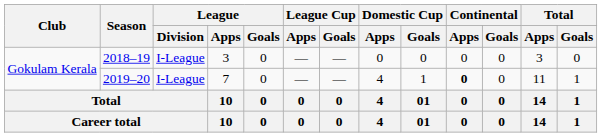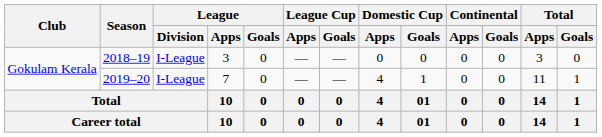(464, 79) bold -> (464, 79) normal
